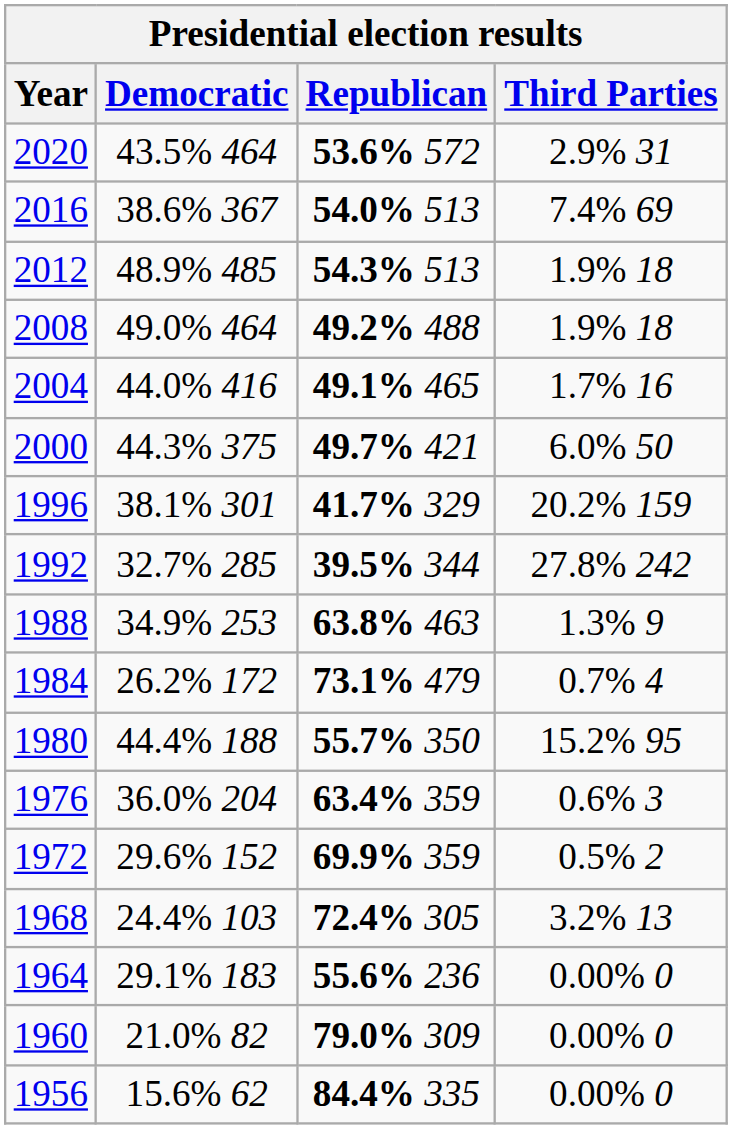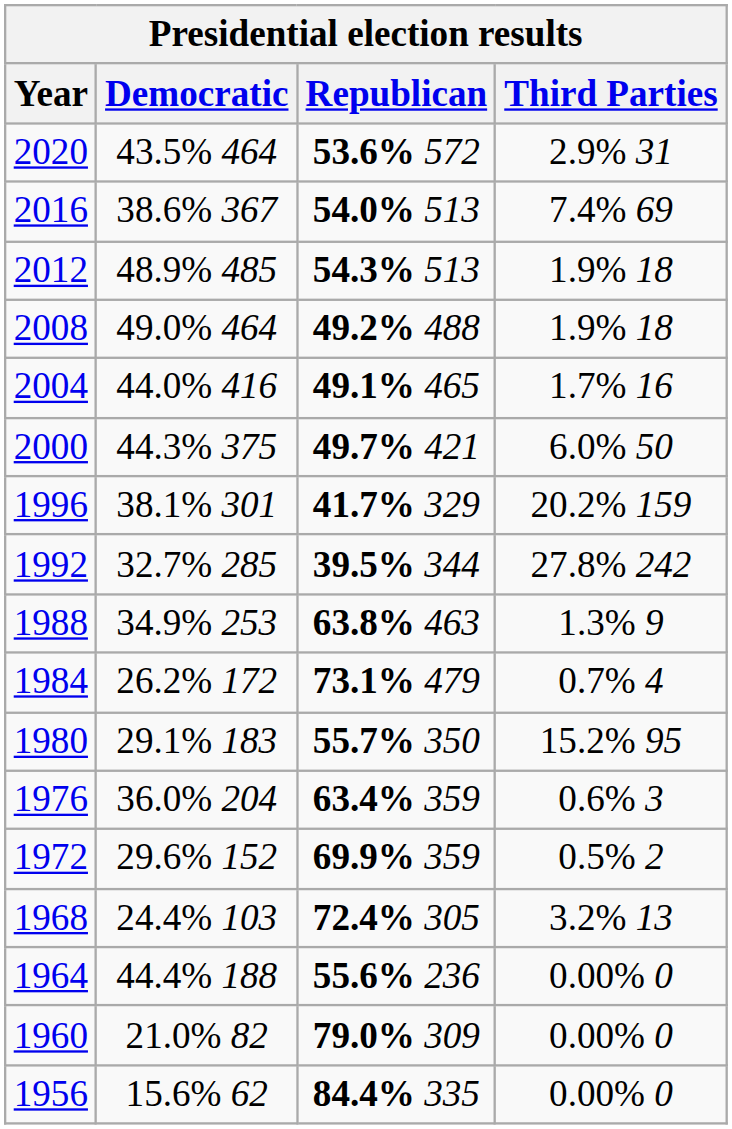(197, 740) 44.4% 188 -> (197, 740) 29.1% 183
(197, 975) 29.1% 183 -> (197, 975) 44.4% 188
